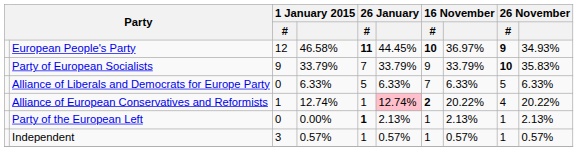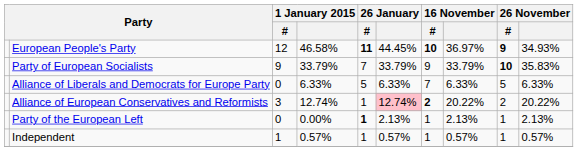(278, 102) 1 -> (278, 102) 3
(503, 102) 4 -> (503, 102) 2
(278, 137) 3 -> (278, 137) 1
